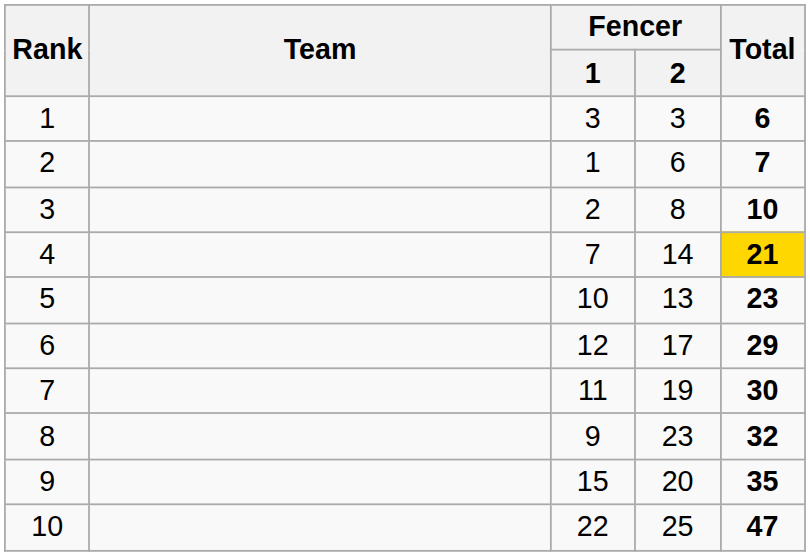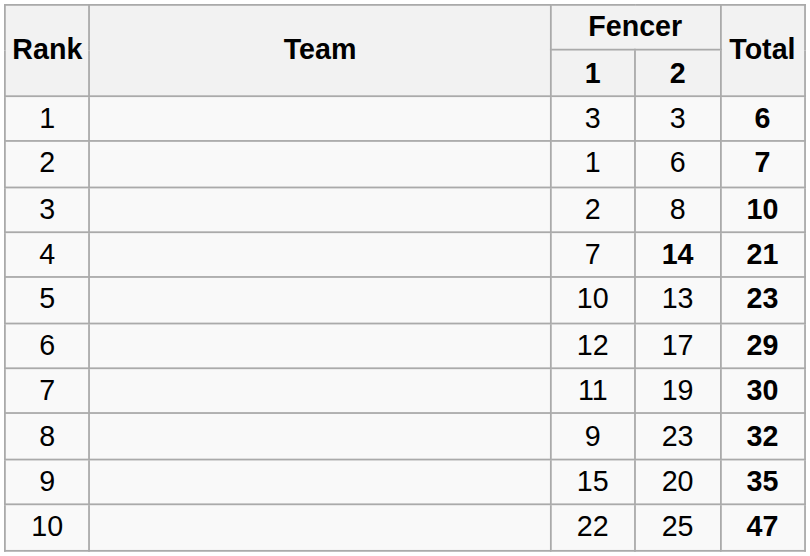(678, 254) normal -> (678, 254) bold
(762, 254) gold background -> (762, 254) no background
